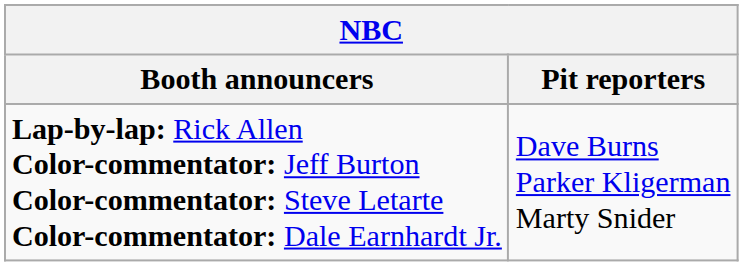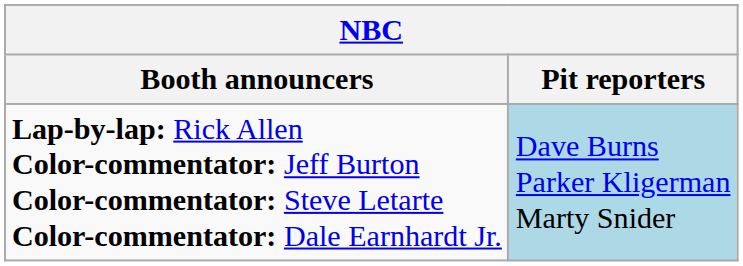(623, 182) no background -> (623, 182) lightblue background
